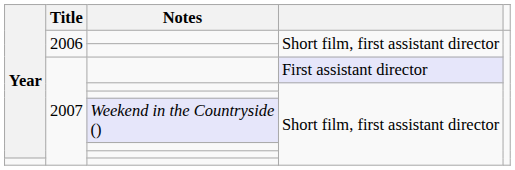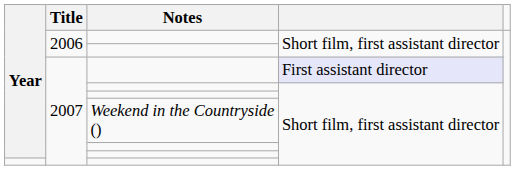(182, 120) lavender background -> (182, 120) no background
